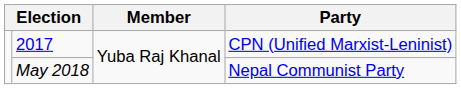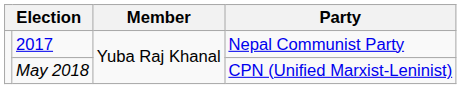(340, 44) CPN (Unified Marxist-Leninist) -> (316, 44) Nepal Communist Party
(316, 70) Nepal Communist Party -> (340, 70) CPN (Unified Marxist-Leninist)
